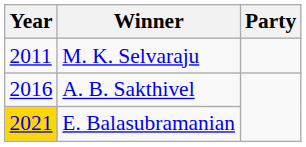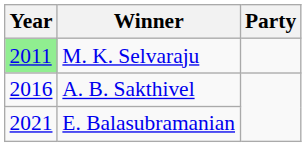(31, 55) no background -> (31, 55) lightgreen background
(31, 123) gold background -> (31, 123) no background
